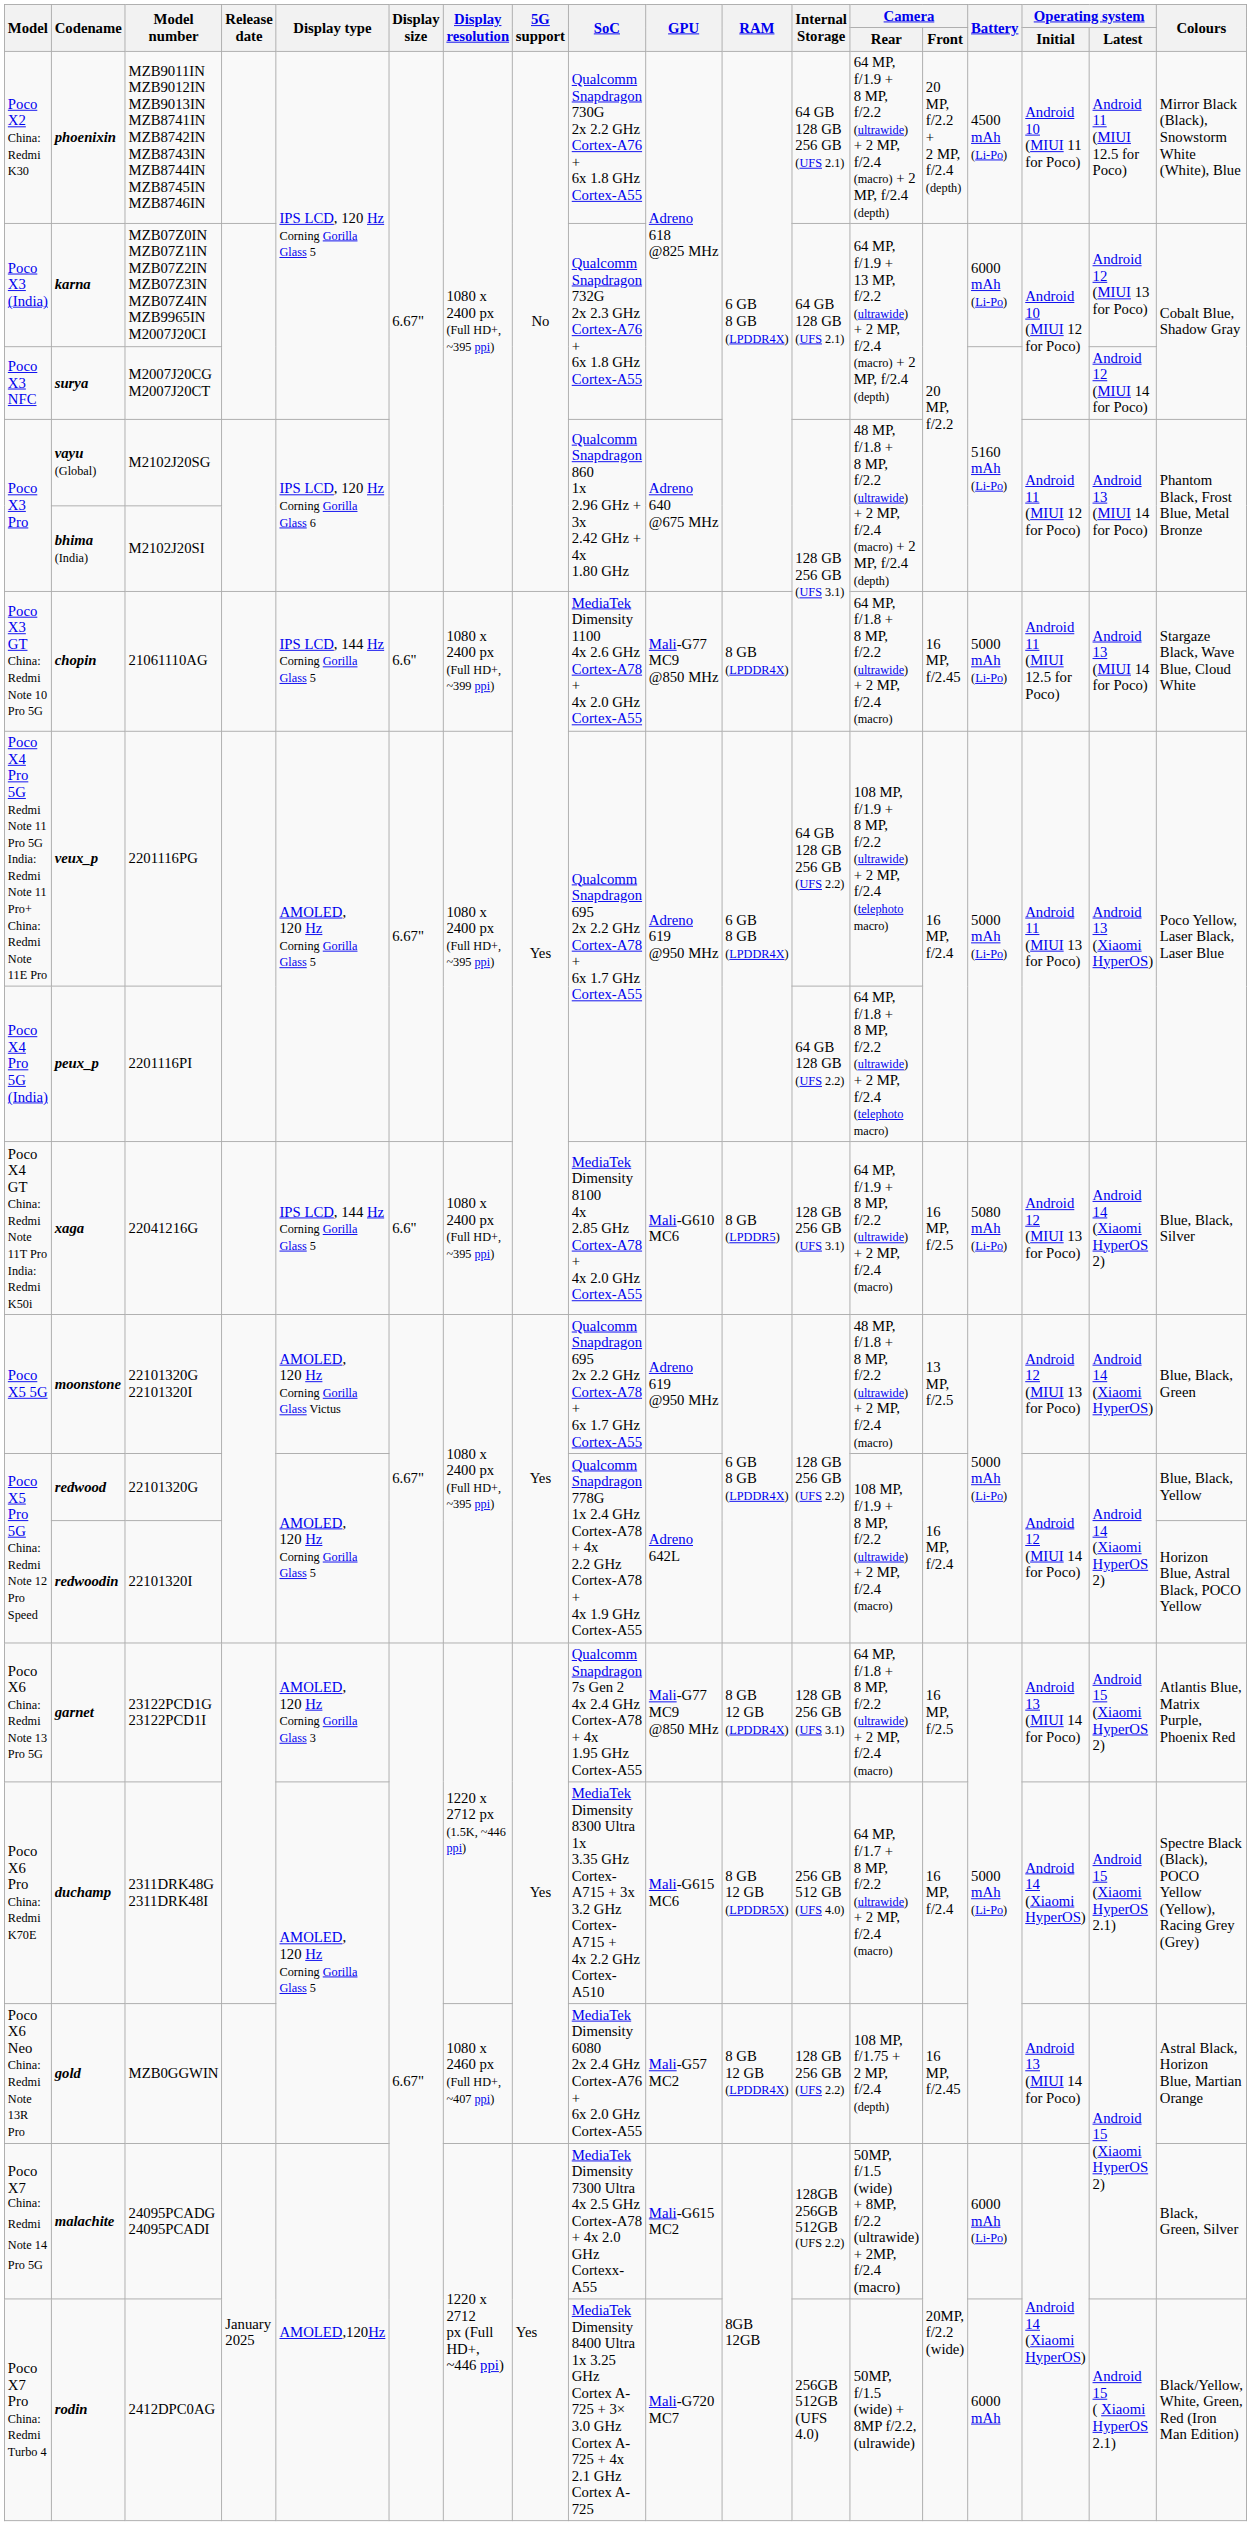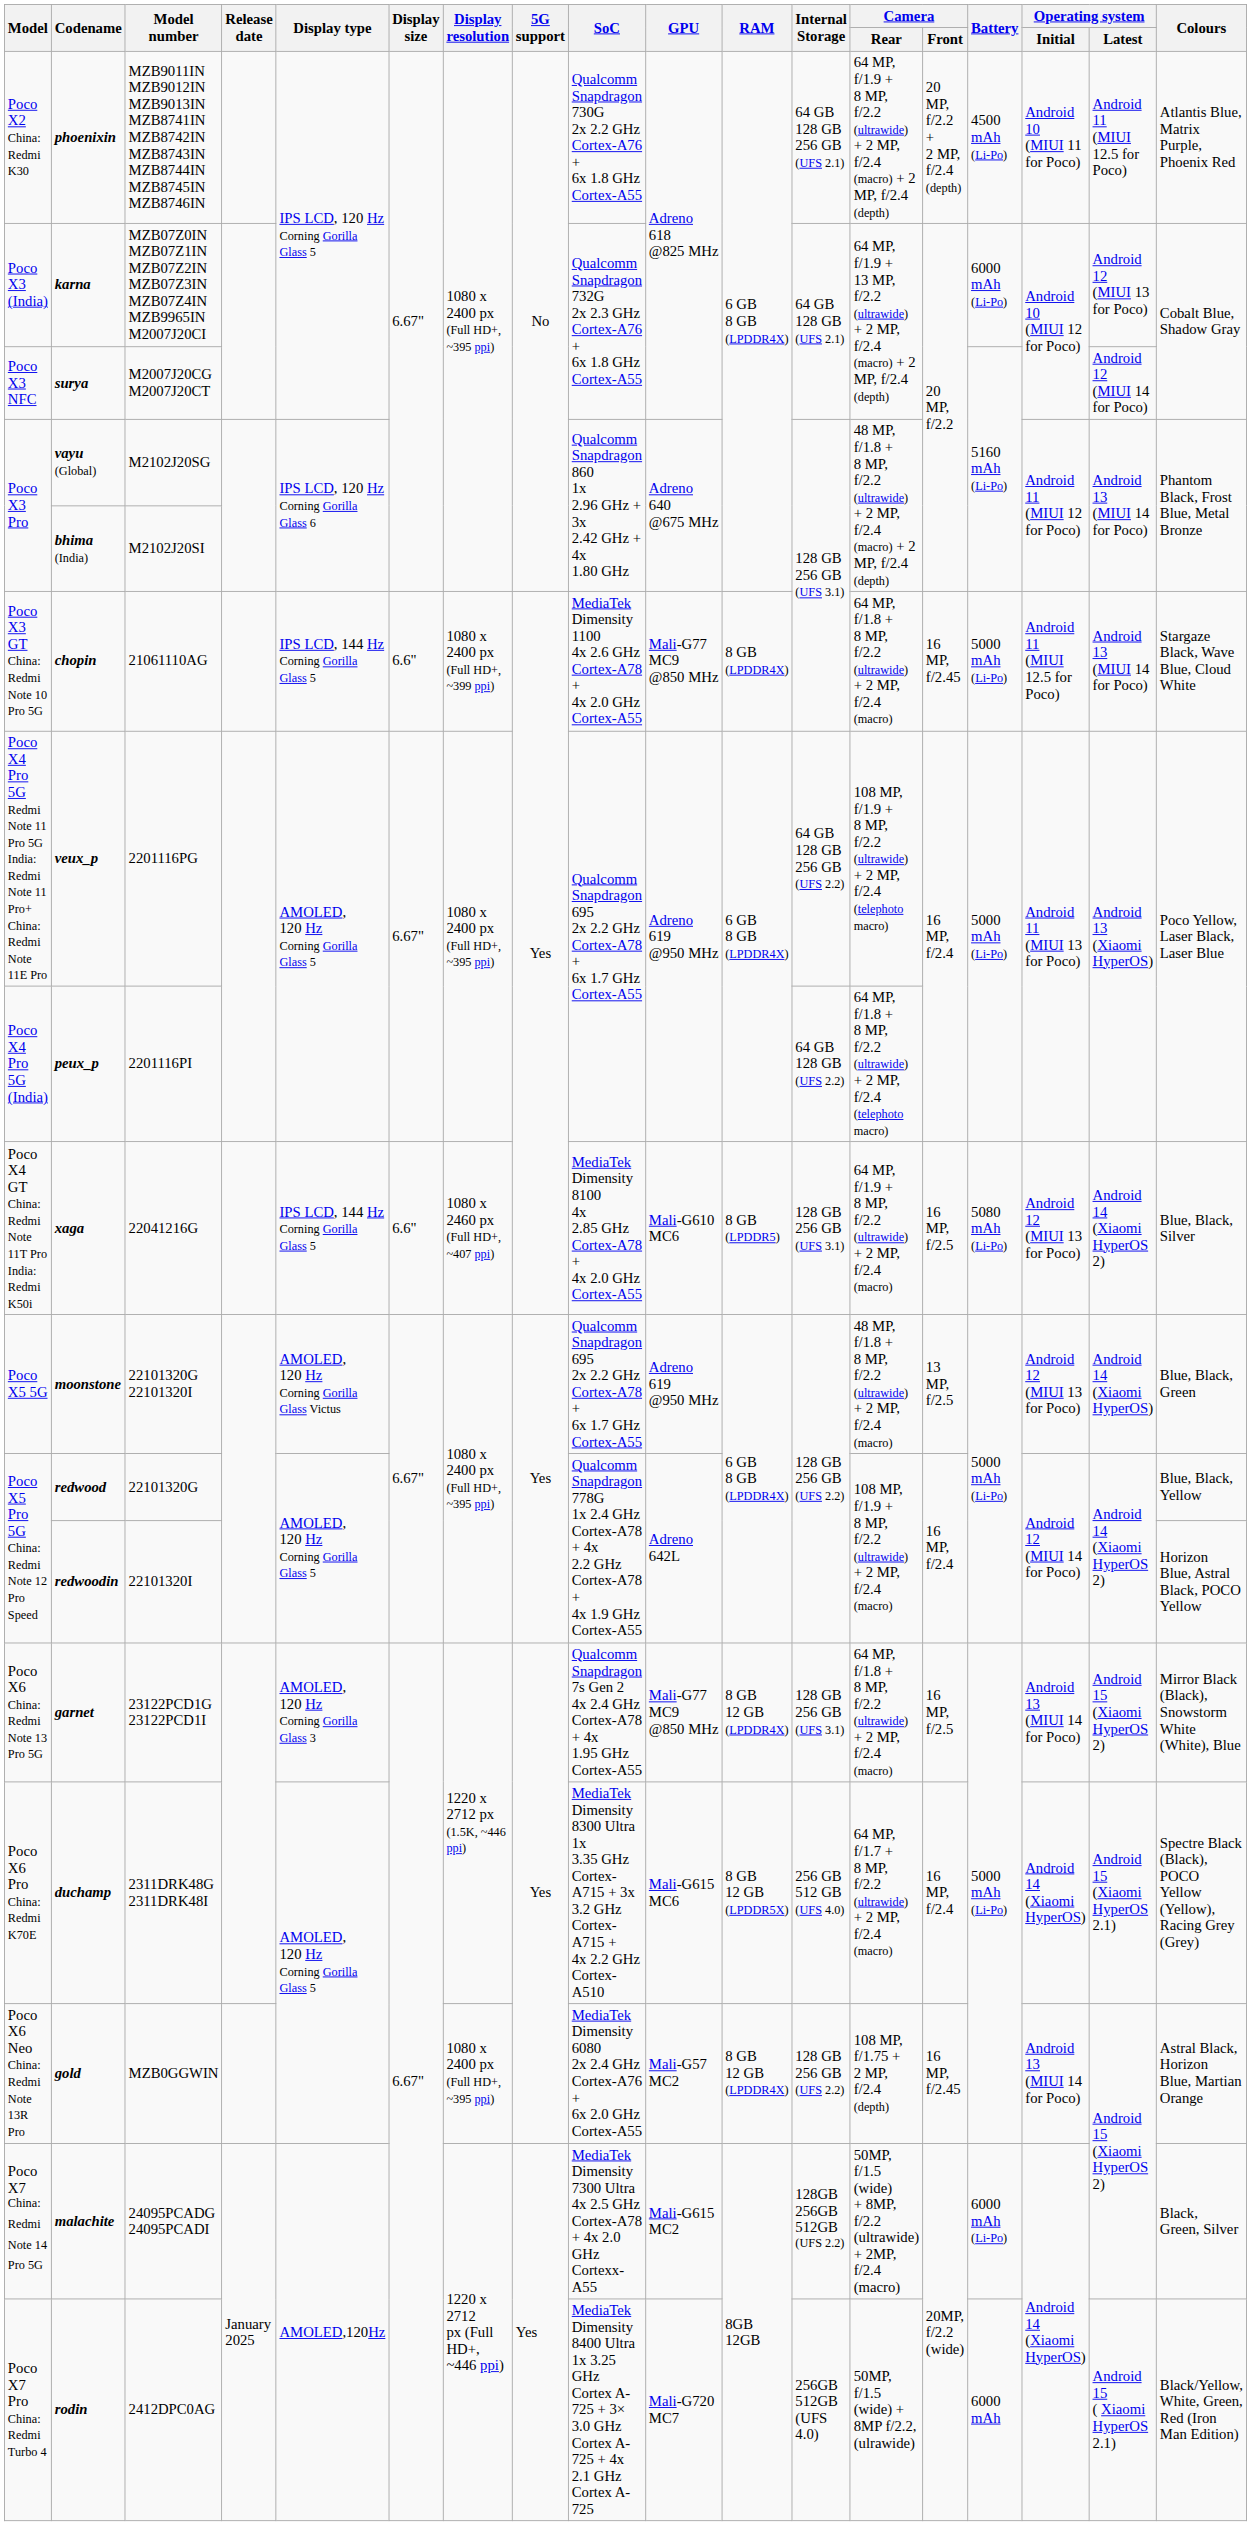(1200, 137) Mirror Black (Black), Snowstorm White (White), Blue -> (1201, 137) Atlantis Blue, Matrix Purple, Phoenix Red
(474, 1228) 1080 x 2400 px (Full HD+, ~395 ppi) -> (474, 1228) 1080 x 2460 px (Full HD+, ~407 ppi)
(1201, 1712) Atlantis Blue, Matrix Purple, Phoenix Red -> (1200, 1712) Mirror Black (Black), Snowstorm White (White), Blue
(474, 2073) 1080 x 2460 px (Full HD+, ~407 ppi) -> (474, 2073) 1080 x 2400 px (Full HD+, ~395 ppi)
